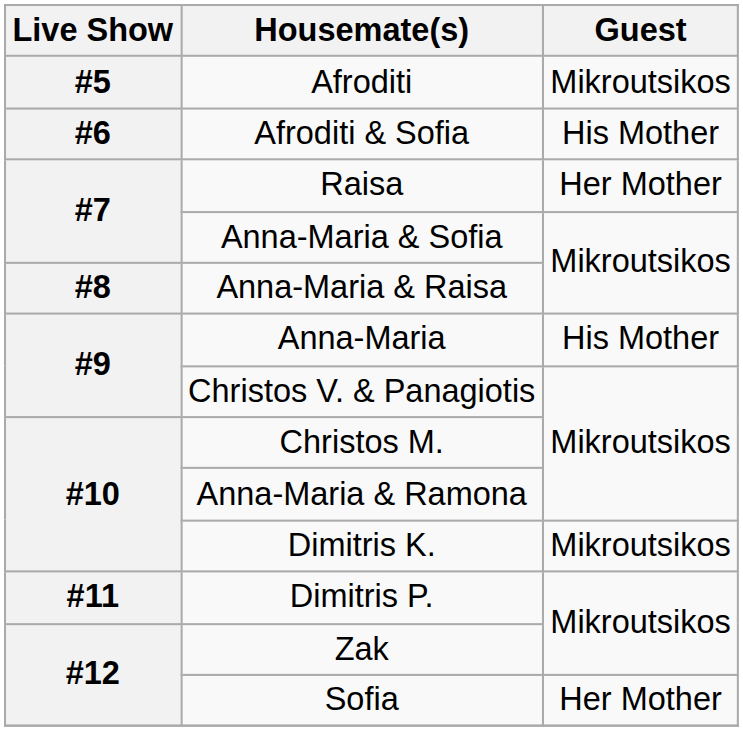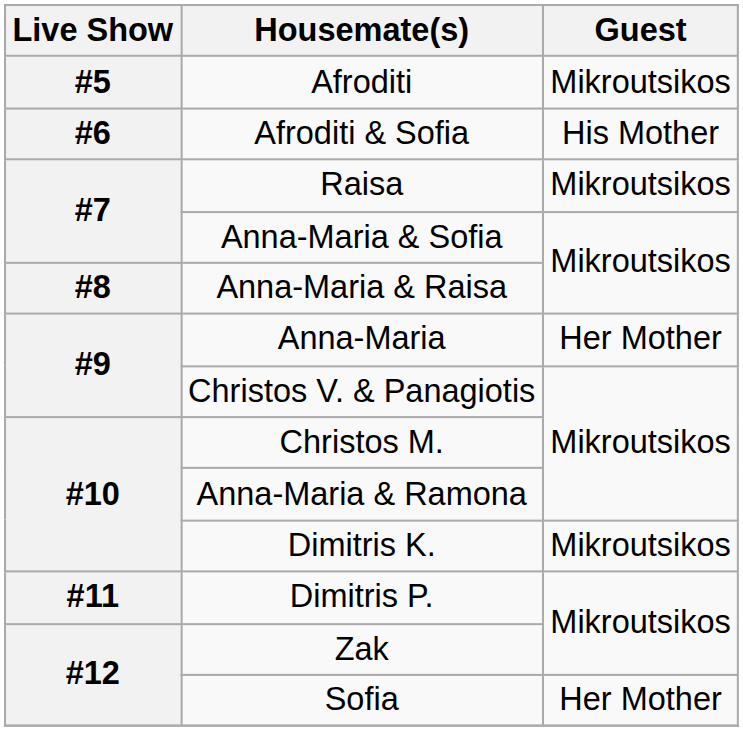(641, 184) Her Mother -> (641, 184) Mikroutsikos
(641, 339) His Mother -> (641, 339) Her Mother
